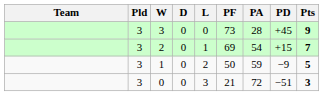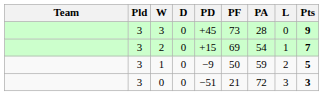columns swapped: (205, 13) <-> (283, 13)
